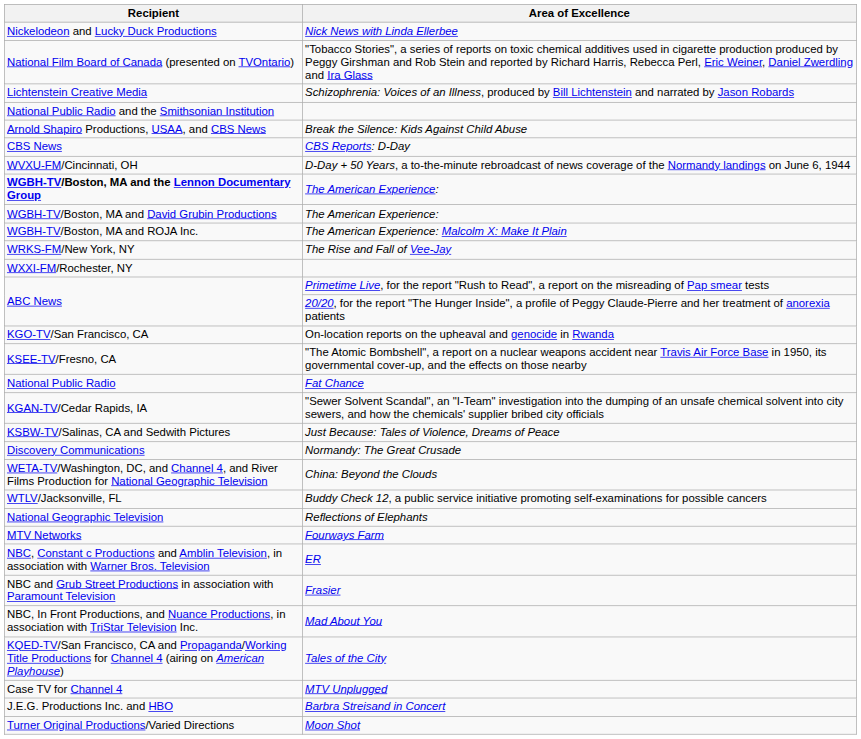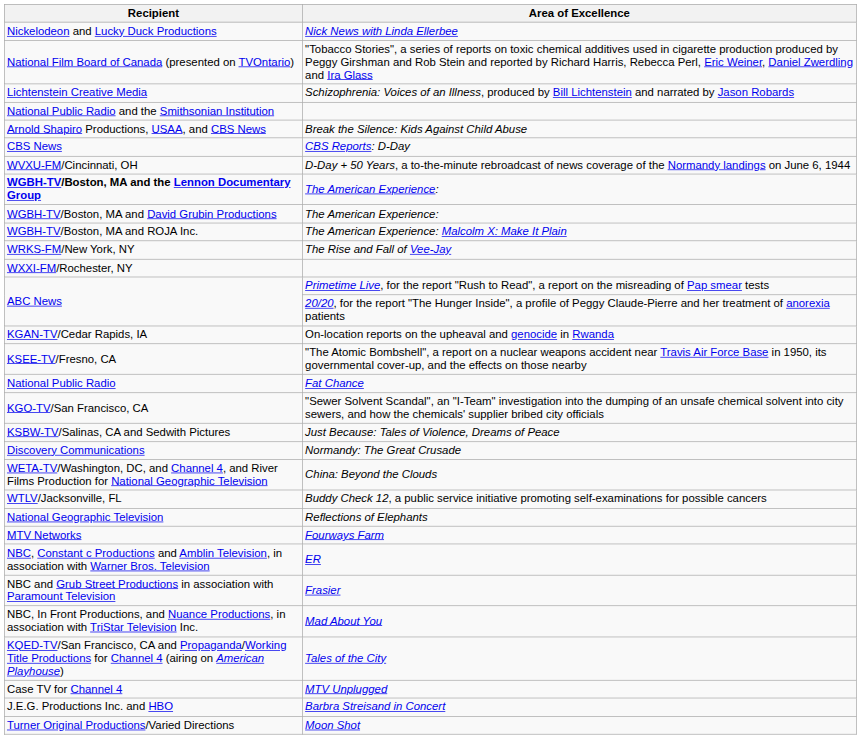(78, 334) KGO-TV/San Francisco, CA -> (77, 334) KGAN-TV/Cedar Rapids, IA
(77, 408) KGAN-TV/Cedar Rapids, IA -> (78, 408) KGO-TV/San Francisco, CA
